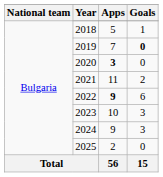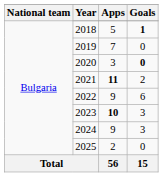(143, 29) normal -> (143, 29) bold
(143, 46) bold -> (143, 46) normal
(113, 63) bold -> (113, 63) normal
(143, 63) normal -> (143, 63) bold
(113, 79) normal -> (113, 79) bold
(113, 96) bold -> (113, 96) normal
(113, 113) normal -> (113, 113) bold
